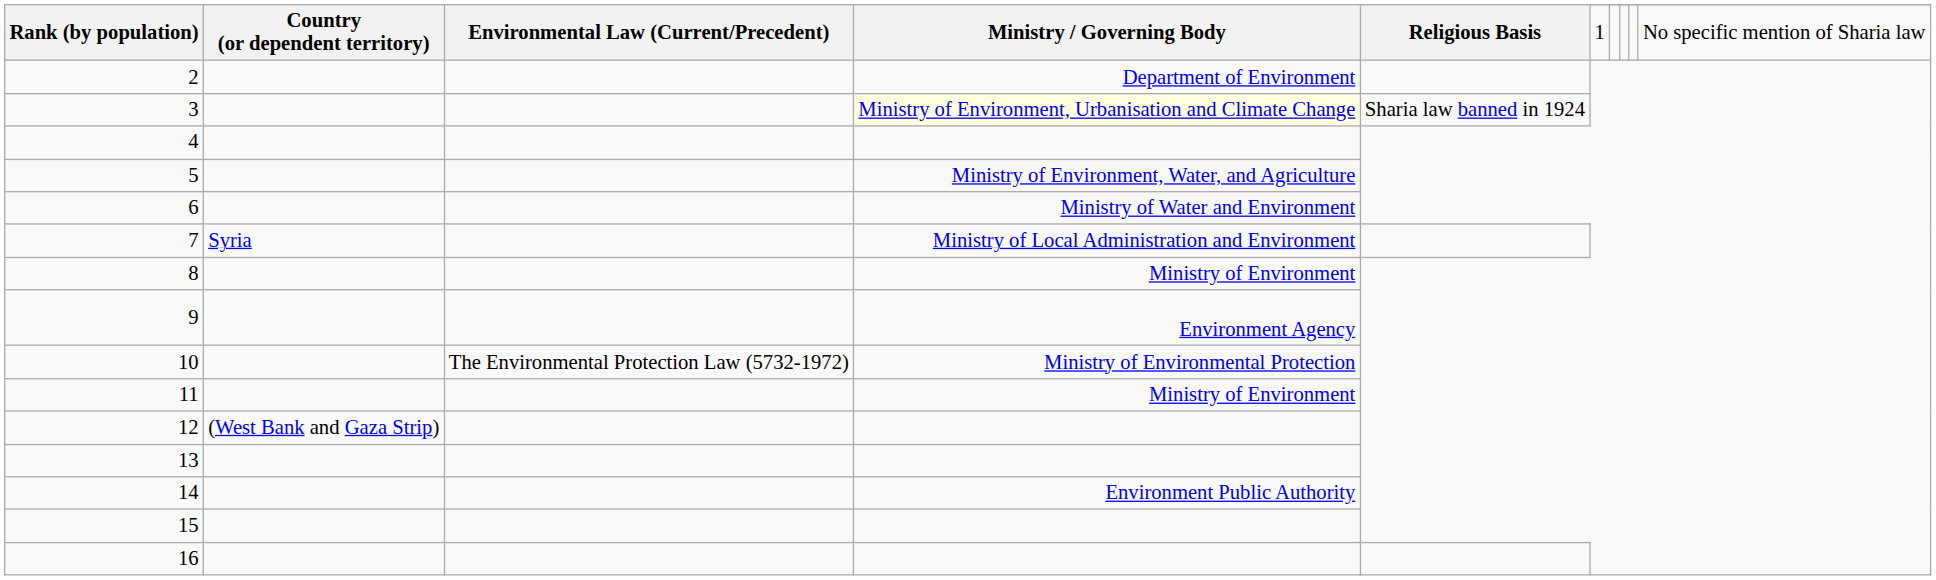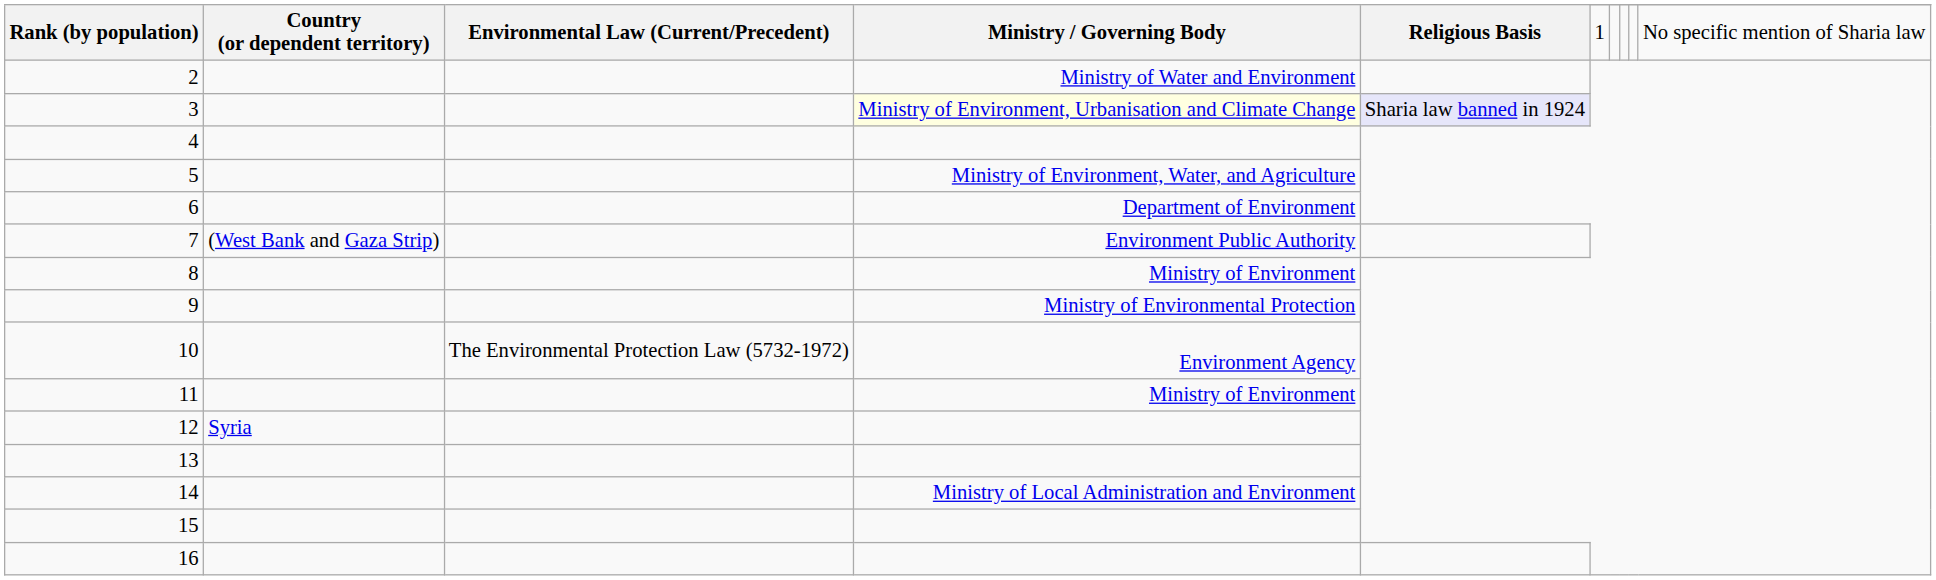(1239, 76) Department of Environment -> (1208, 76) Ministry of Water and Environment
(1475, 109) no background -> (1475, 109) lavender background
(1208, 207) Ministry of Water and Environment -> (1239, 207) Department of Environment
(230, 240) Syria -> (324, 240) (West Bank and Gaza Strip)
(1144, 240) Ministry of Local Administration and Environment -> (1230, 240) Environment Public Authority
(1267, 329) Environment Agency -> (1200, 305) Ministry of Environmental Protection
(1200, 361) Ministry of Environmental Protection -> (1267, 361) Environment Agency
(324, 427) (West Bank and Gaza Strip) -> (230, 427) Syria
(1230, 492) Environment Public Authority -> (1144, 492) Ministry of Local Administration and Environment
